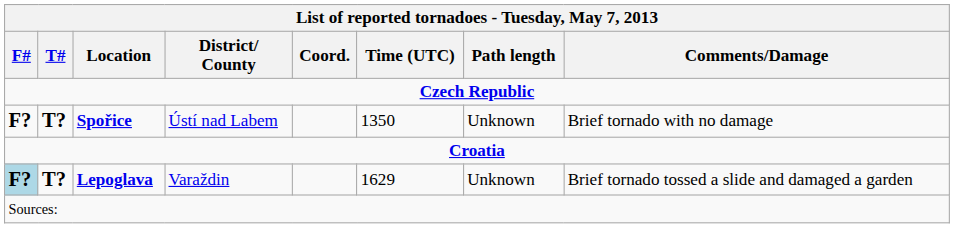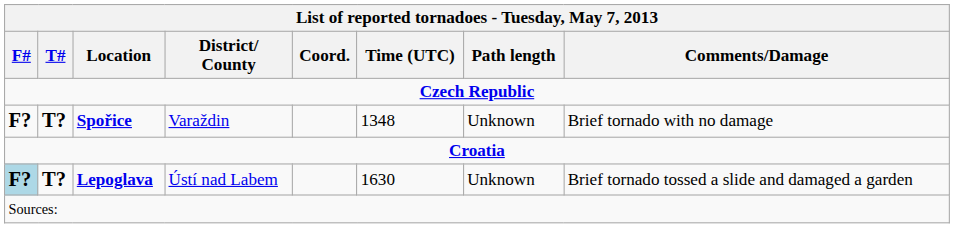(223, 120) Ústí nad Labem -> (199, 120) Varaždin
(378, 120) 1350 -> (378, 120) 1348
(199, 179) Varaždin -> (223, 179) Ústí nad Labem
(378, 179) 1629 -> (378, 179) 1630
